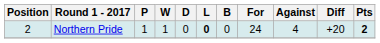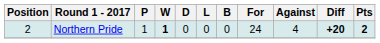(165, 29) normal -> (165, 29) bold
(206, 29) bold -> (206, 29) normal
(336, 29) normal -> (336, 29) bold
